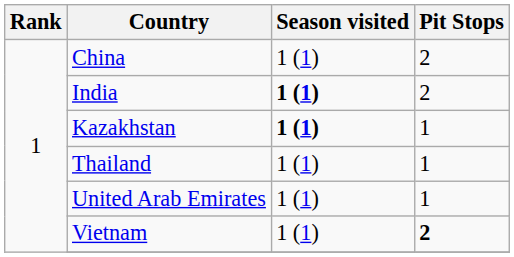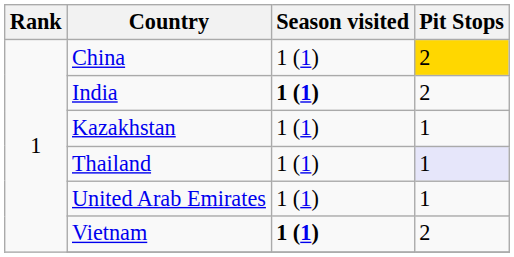(425, 57) no background -> (425, 57) gold background
(297, 127) bold -> (297, 127) normal
(425, 163) no background -> (425, 163) lavender background
(297, 233) normal -> (297, 233) bold
(425, 233) bold -> (425, 233) normal
